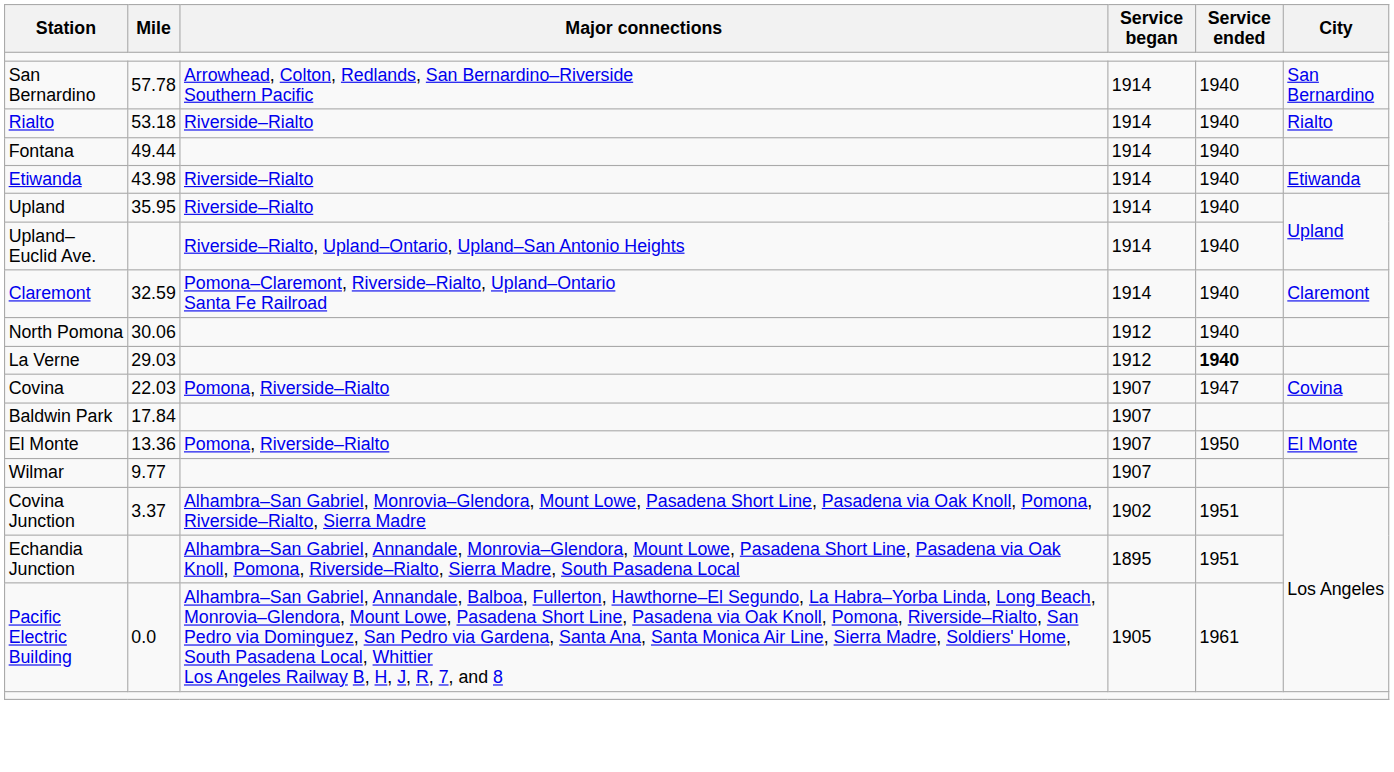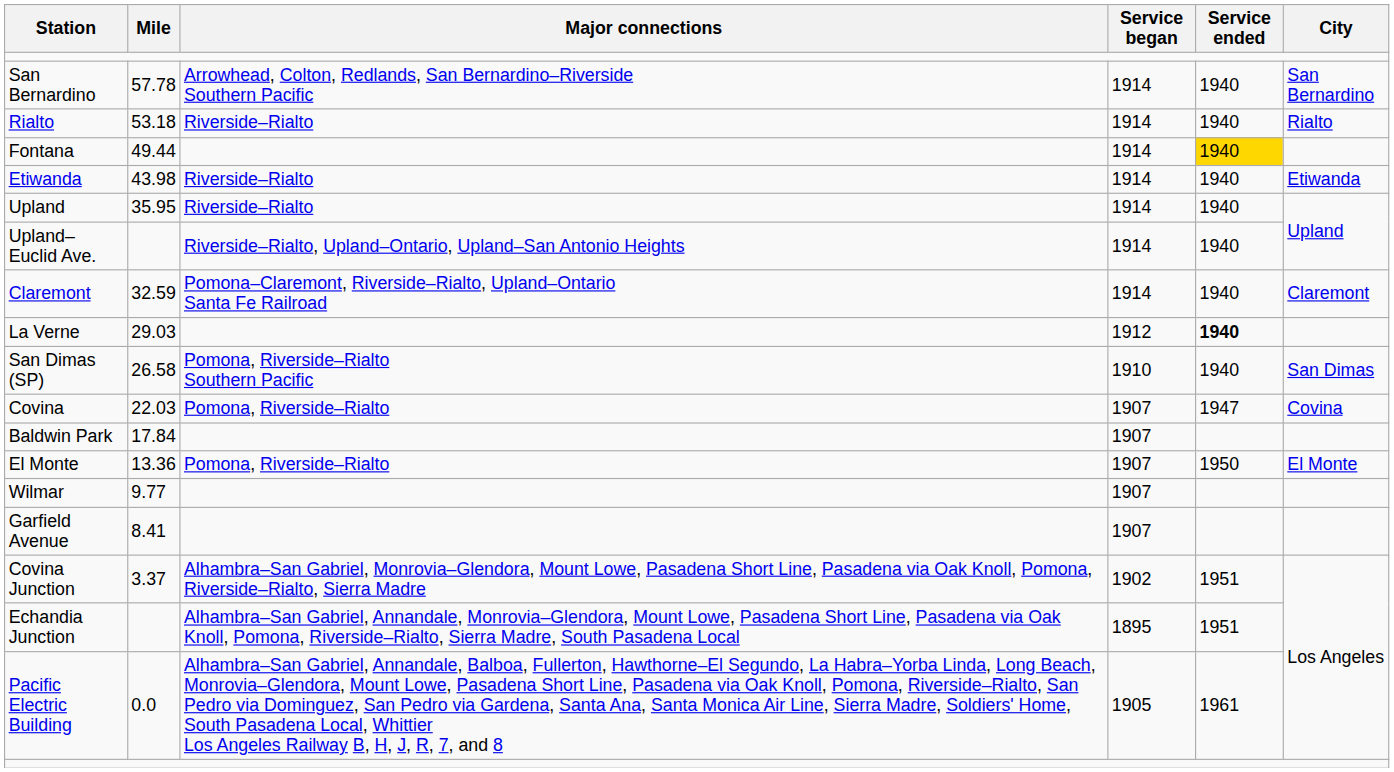(1219, 151) no background -> (1219, 151) gold background
- row: (66, 332)
+ row: (52, 370)
+ row: (40, 530)
